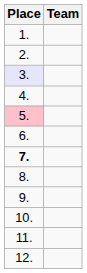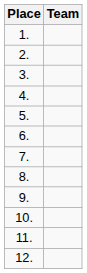(24, 75) lavender background -> (24, 75) no background
(24, 116) pink background -> (24, 116) no background
(24, 156) bold -> (24, 156) normal
